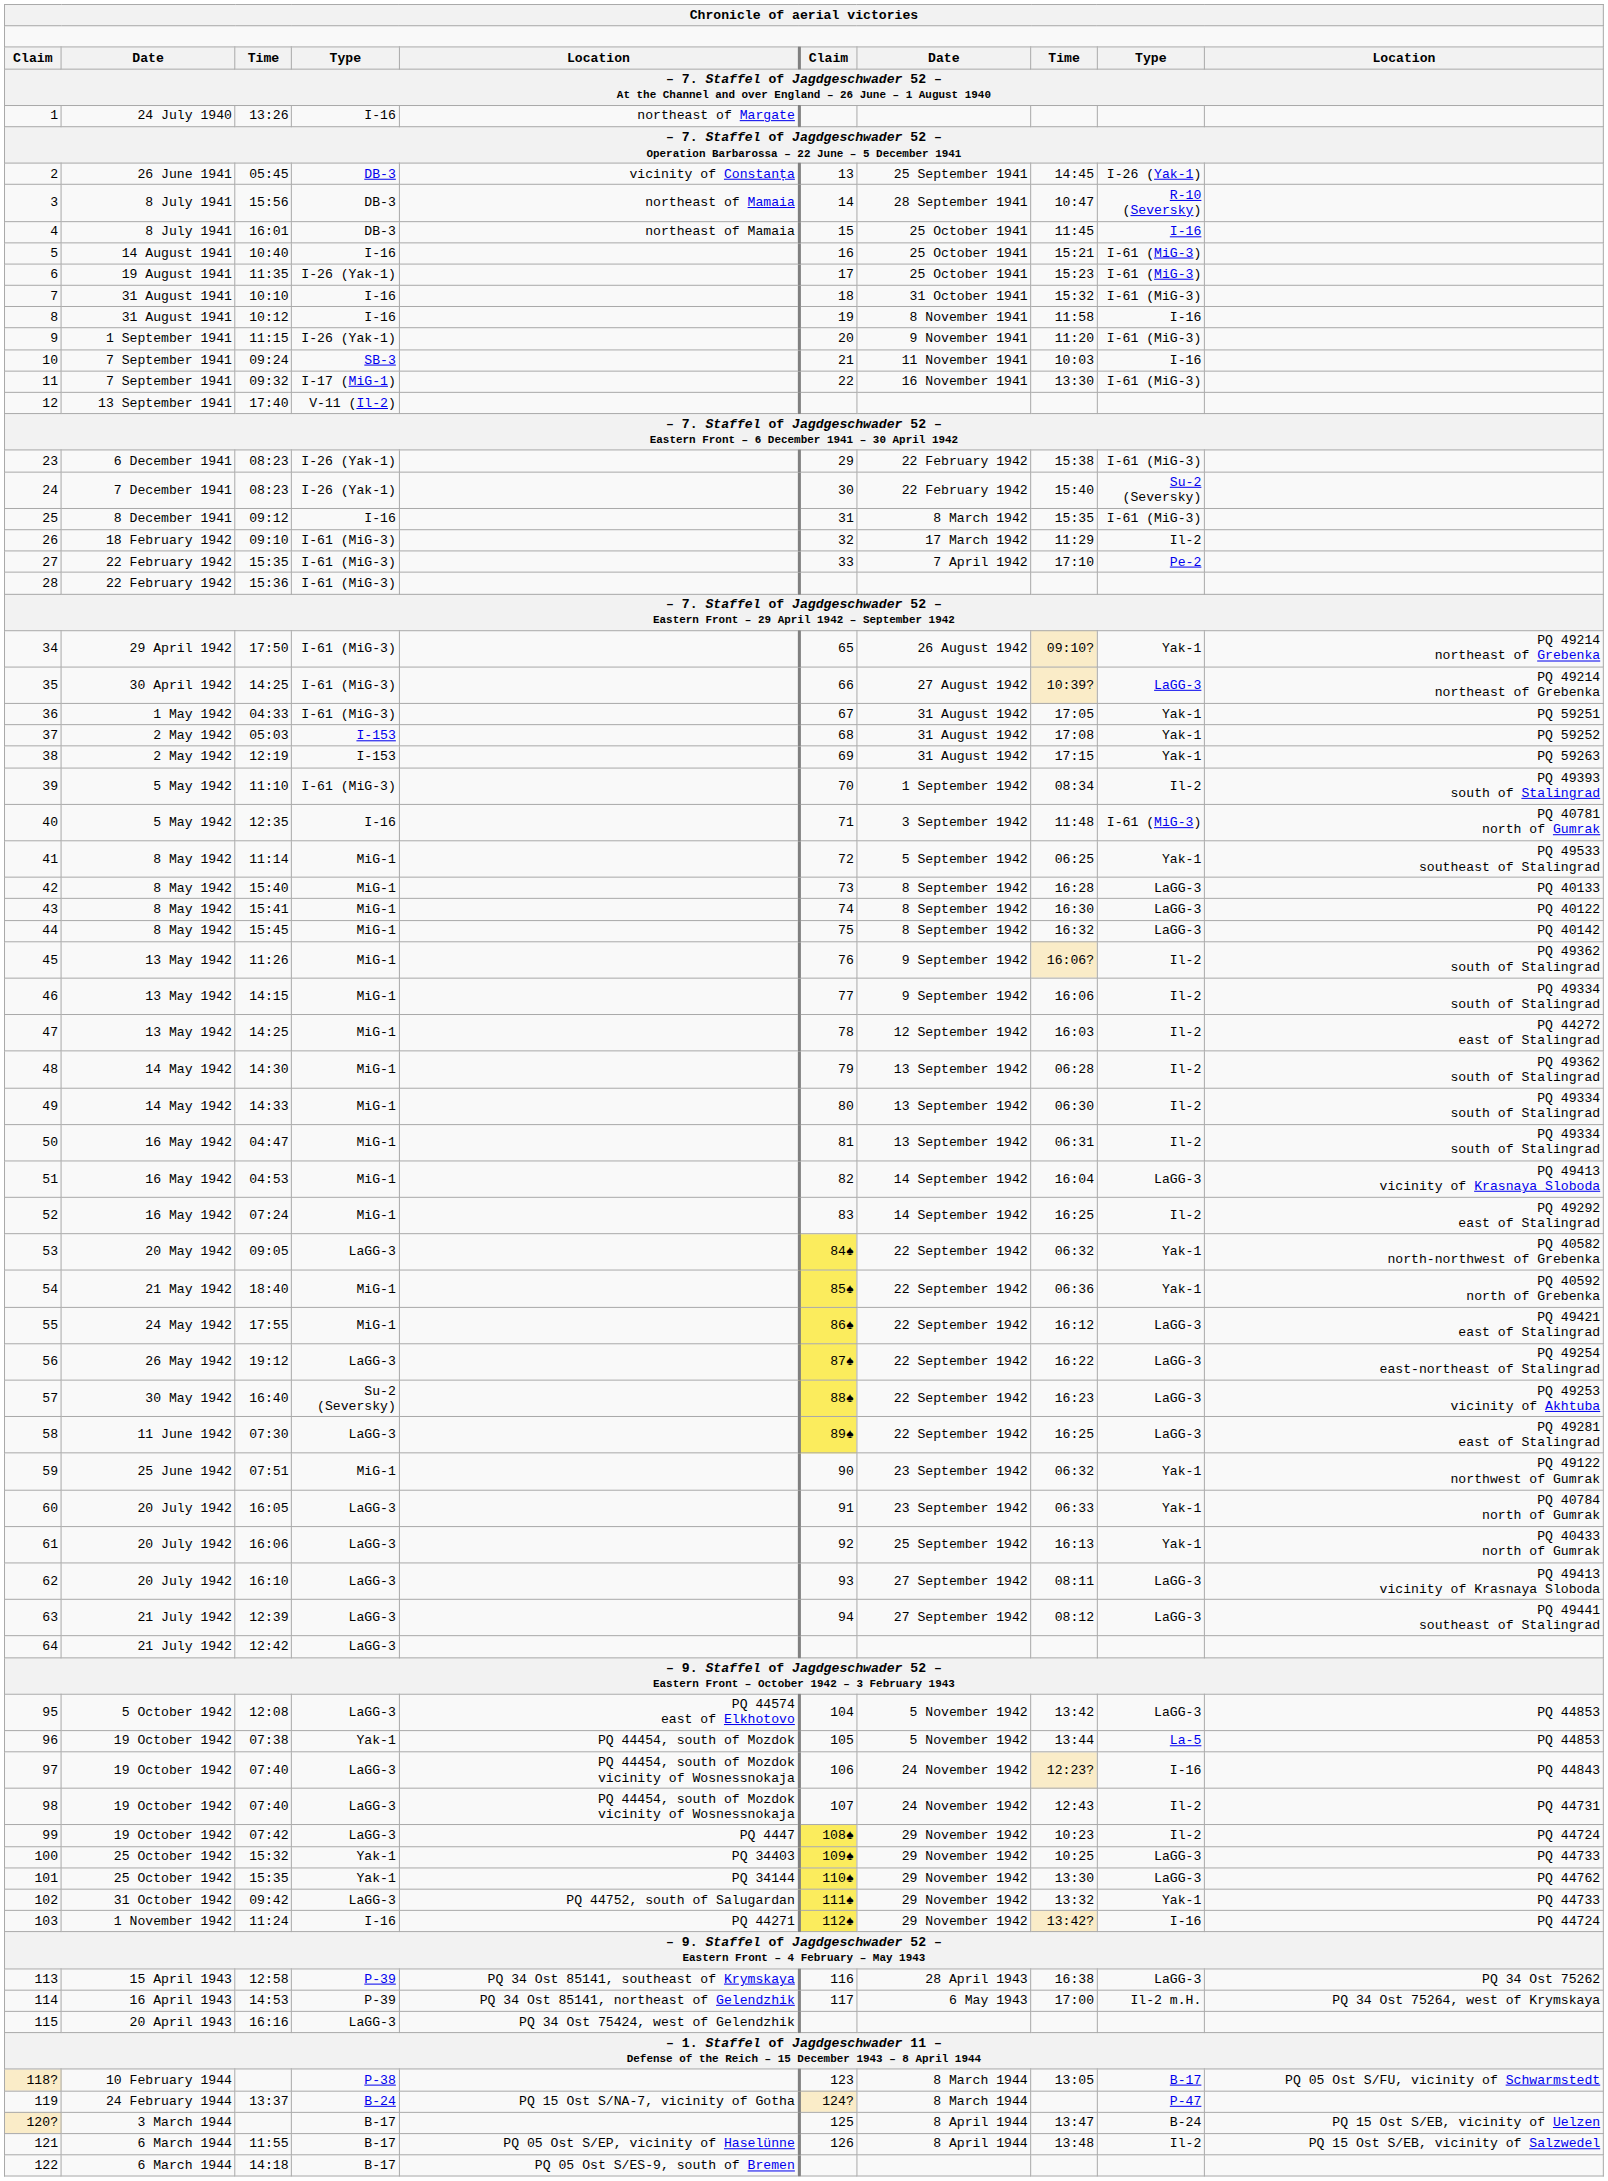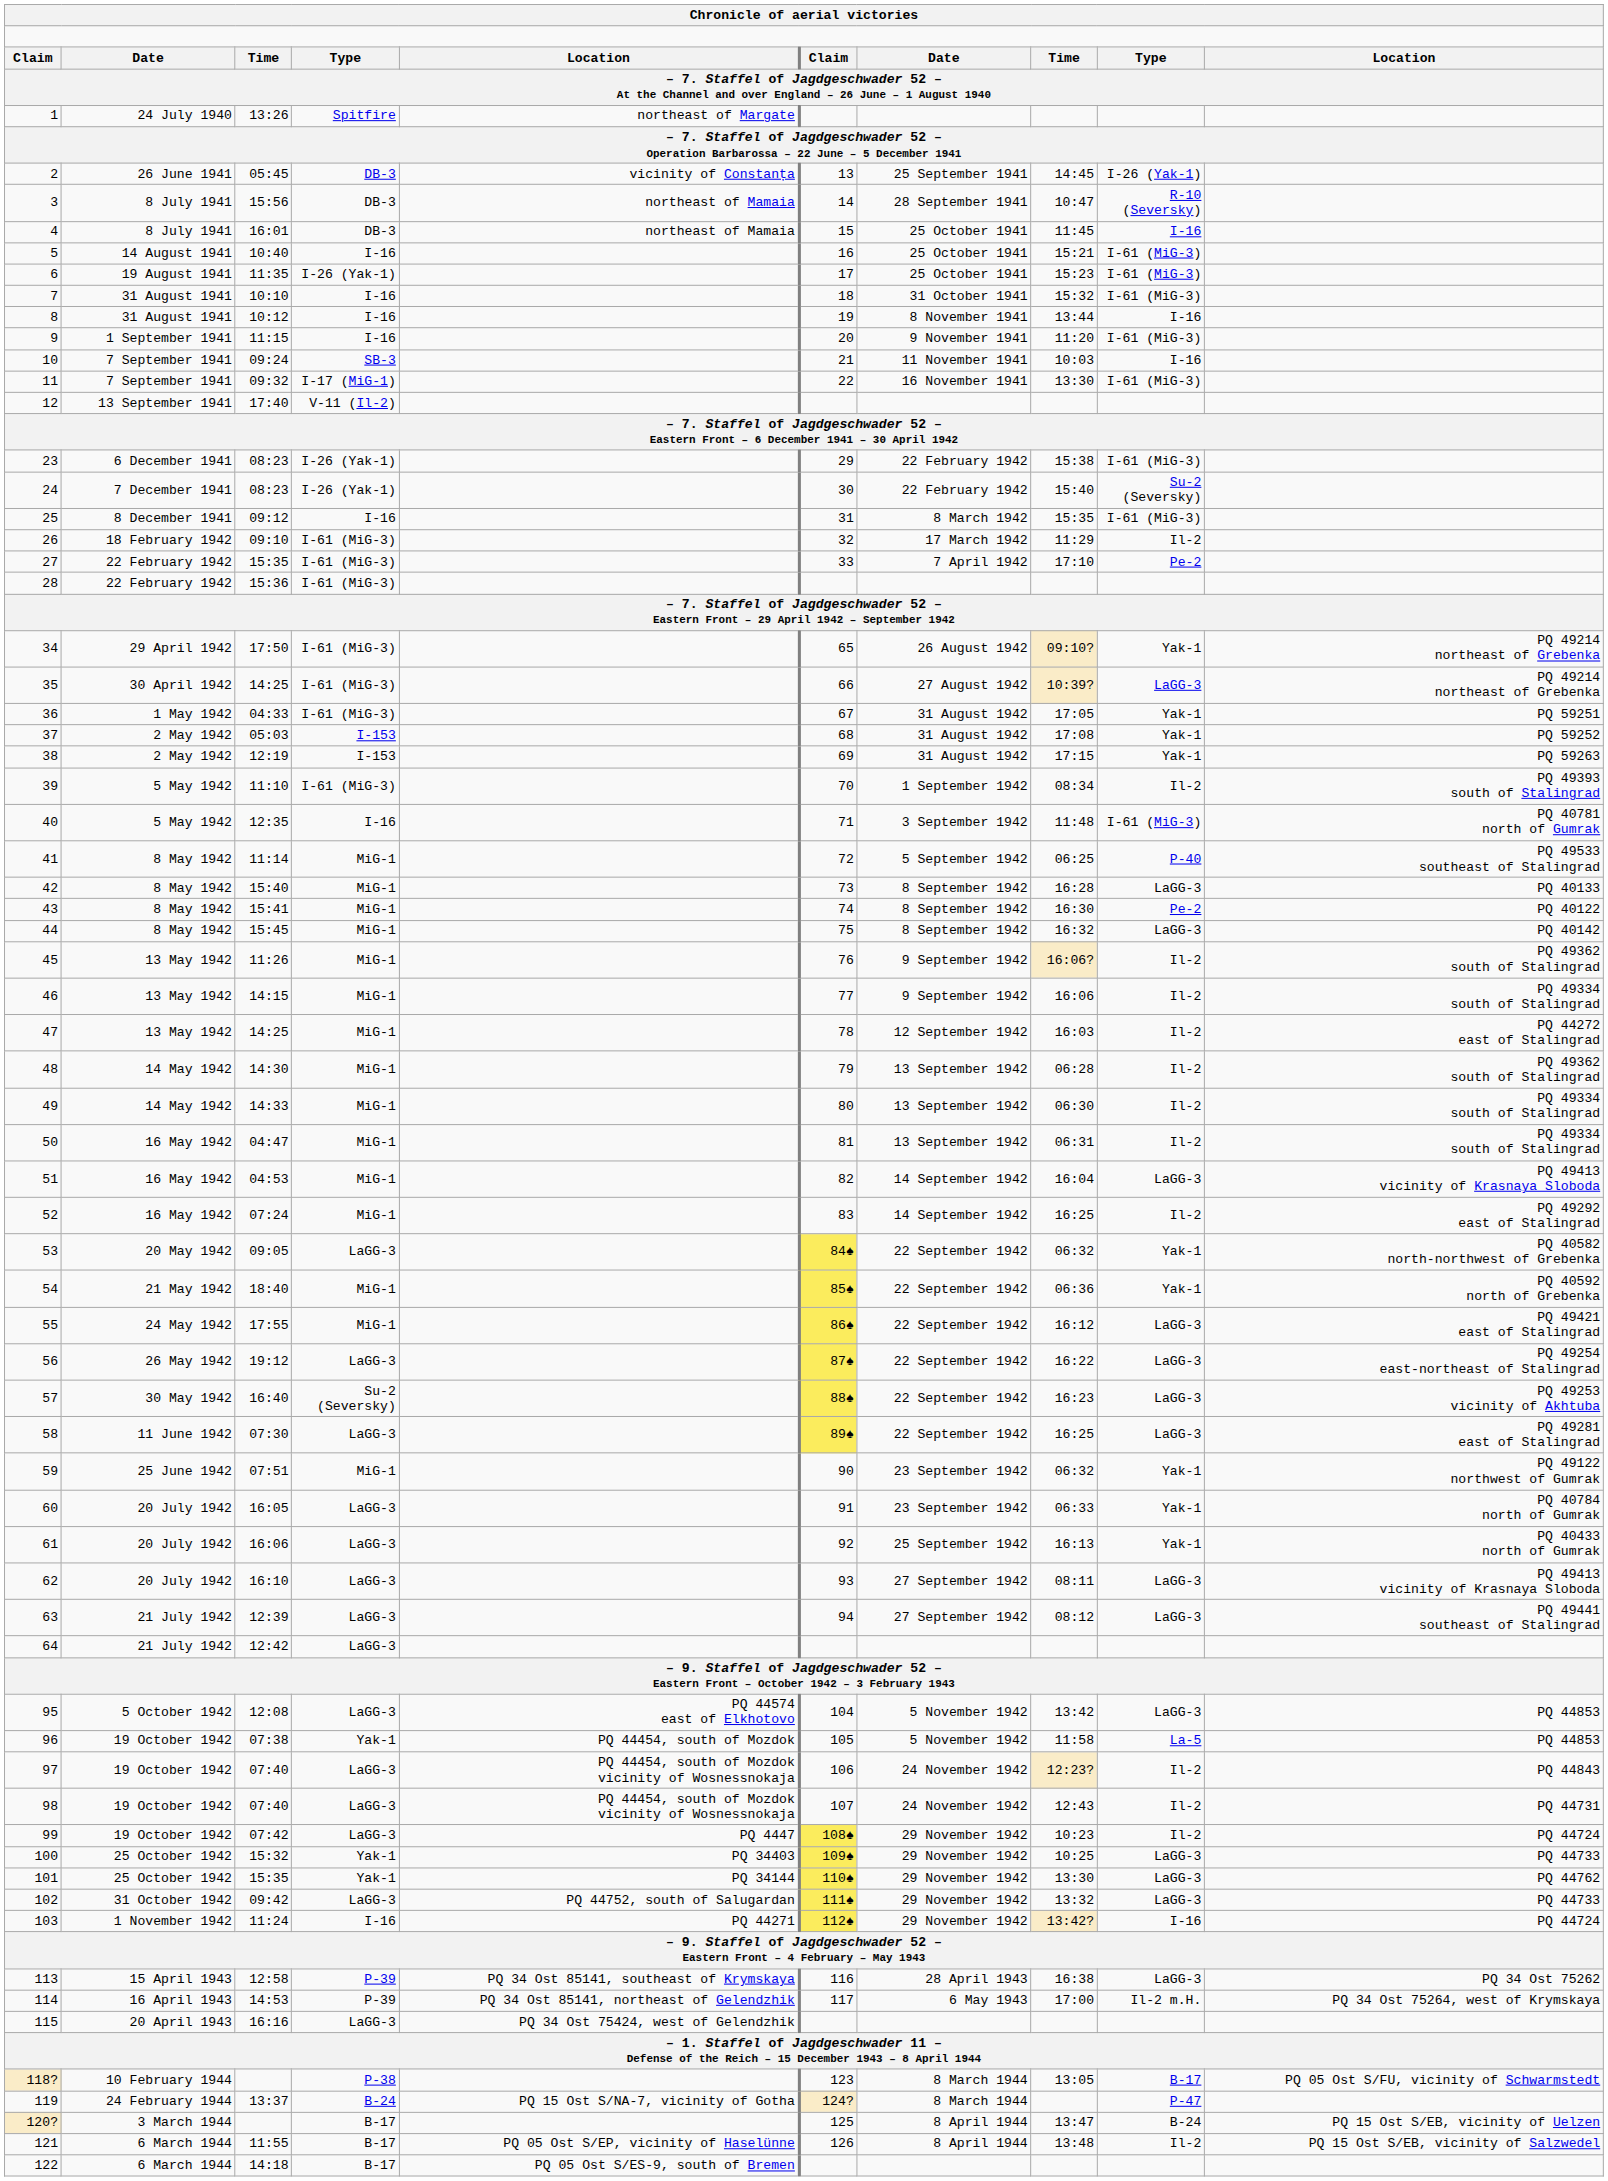(380, 116) I-16 -> (364, 116) Spitfire
(1074, 317) 11:58 -> (1074, 317) 13:44
(349, 339) I-26 (Yak-1) -> (380, 339) I-16
(1182, 859) Yak-1 -> (1186, 859) P-40
(1178, 909) LaGG-3 -> (1186, 909) Pe-2
(1074, 1741) 13:44 -> (1074, 1741) 11:58
(1186, 1770) I-16 -> (1186, 1770) Il-2
(1182, 1900) Yak-1 -> (1178, 1900) LaGG-3
